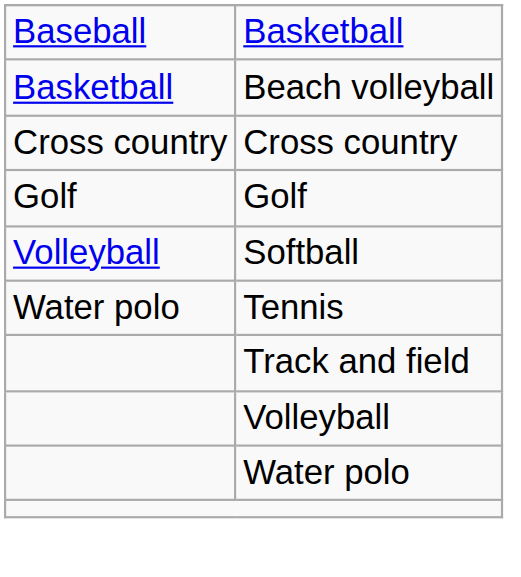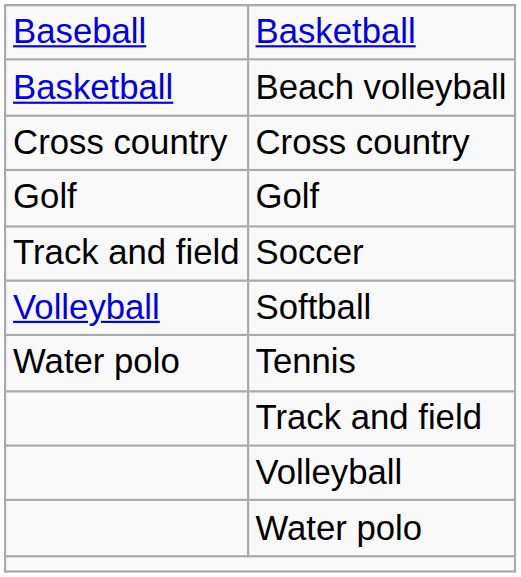+ row: (310, 252)
